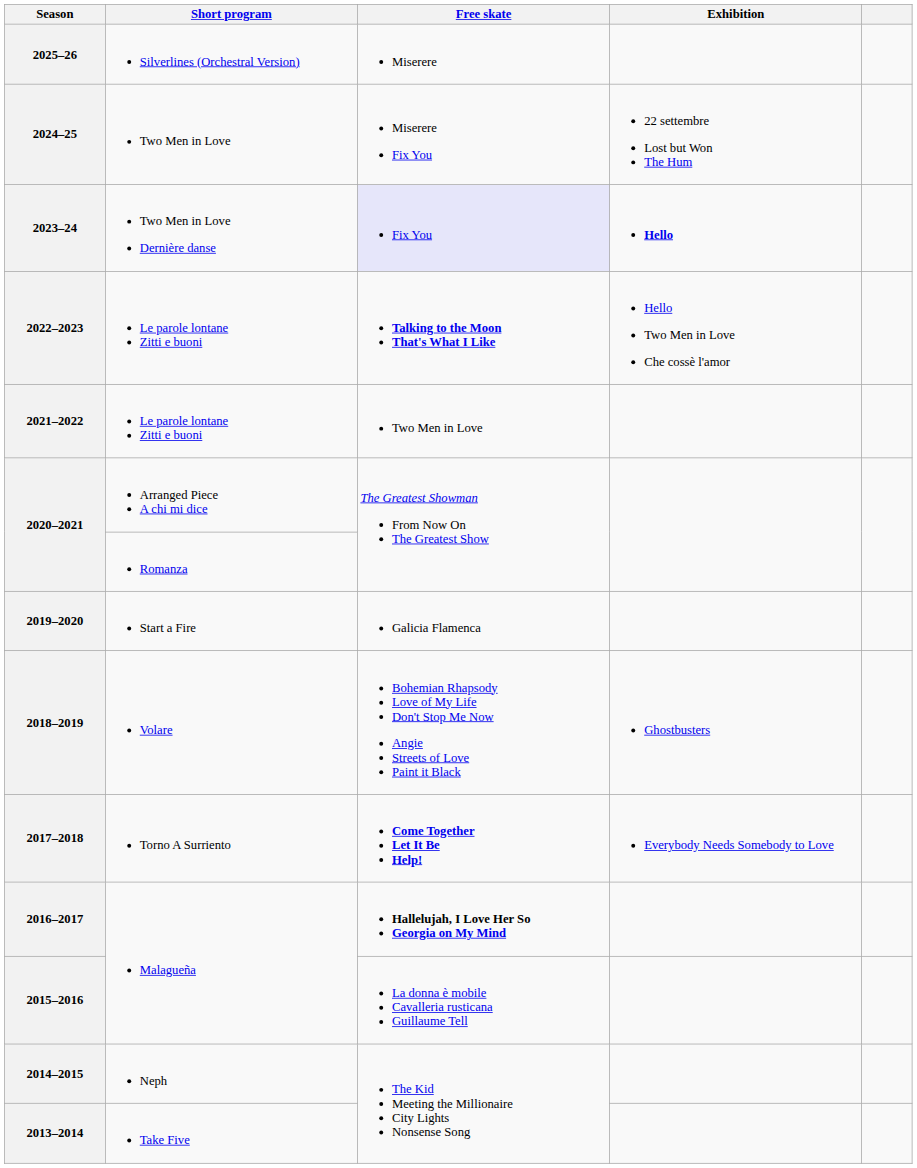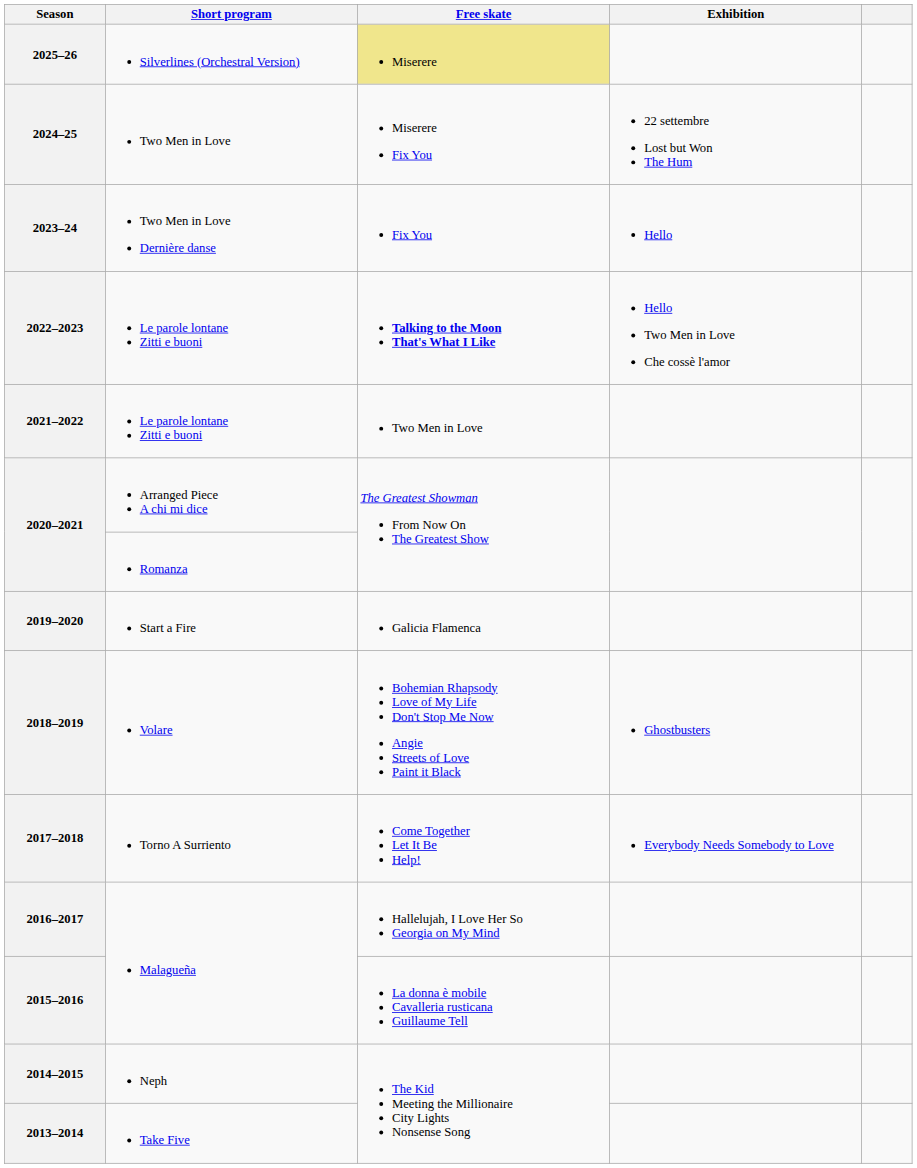(484, 61) no background -> (484, 61) khaki background
(484, 235) lavender background -> (484, 235) no background
(736, 235) bold -> (736, 235) normal
(484, 845) bold -> (484, 845) normal
(484, 926) bold -> (484, 926) normal
